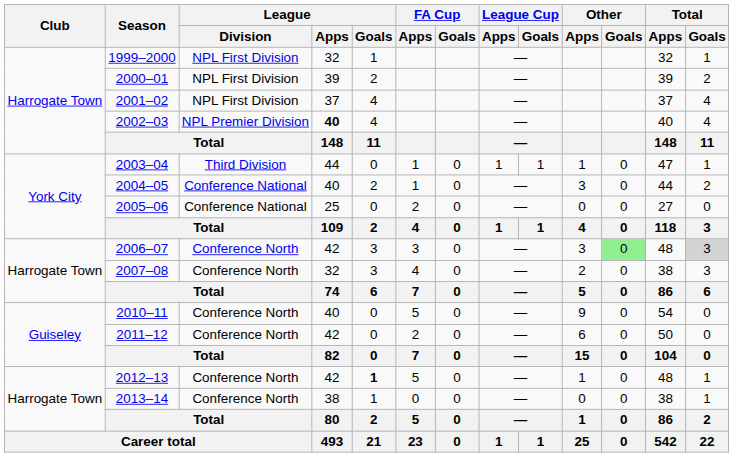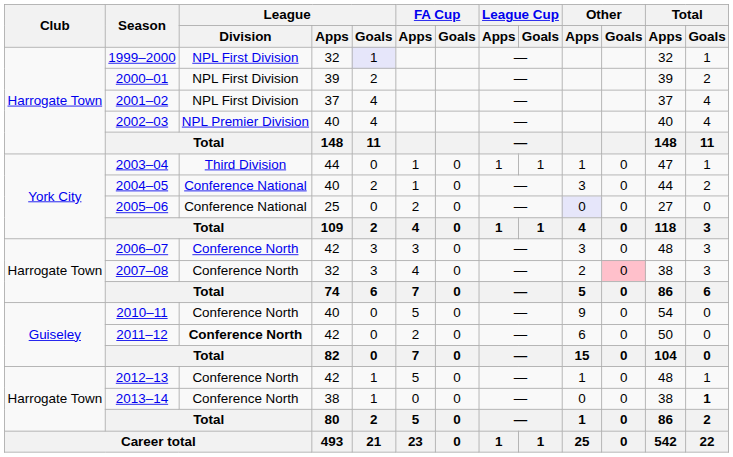(374, 57) no background -> (374, 57) lavender background
(332, 121) bold -> (332, 121) normal
(582, 206) no background -> (582, 206) lavender background
(624, 249) lightgreen background -> (624, 249) no background
(707, 249) lightgrey background -> (707, 249) no background
(624, 270) no background -> (624, 270) pink background
(245, 334) normal -> (245, 334) bold
(374, 377) bold -> (374, 377) normal
(707, 398) normal -> (707, 398) bold
